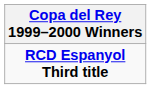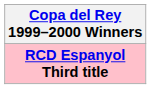(75, 63) no background -> (75, 63) pink background
